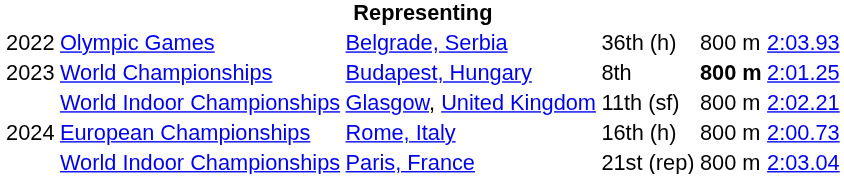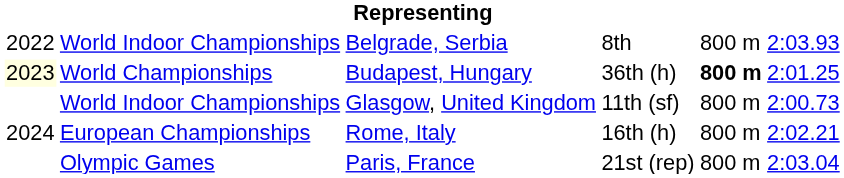(137, 43) Olympic Games -> (200, 43) World Indoor Championships
(639, 43) 36th (h) -> (617, 43) 8th
(30, 72) no background -> (30, 72) lightyellow background
(617, 72) 8th -> (639, 72) 36th (h)
(803, 102) 2:02.21 -> (803, 102) 2:00.73
(803, 132) 2:00.73 -> (803, 132) 2:02.21
(200, 162) World Indoor Championships -> (137, 162) Olympic Games
